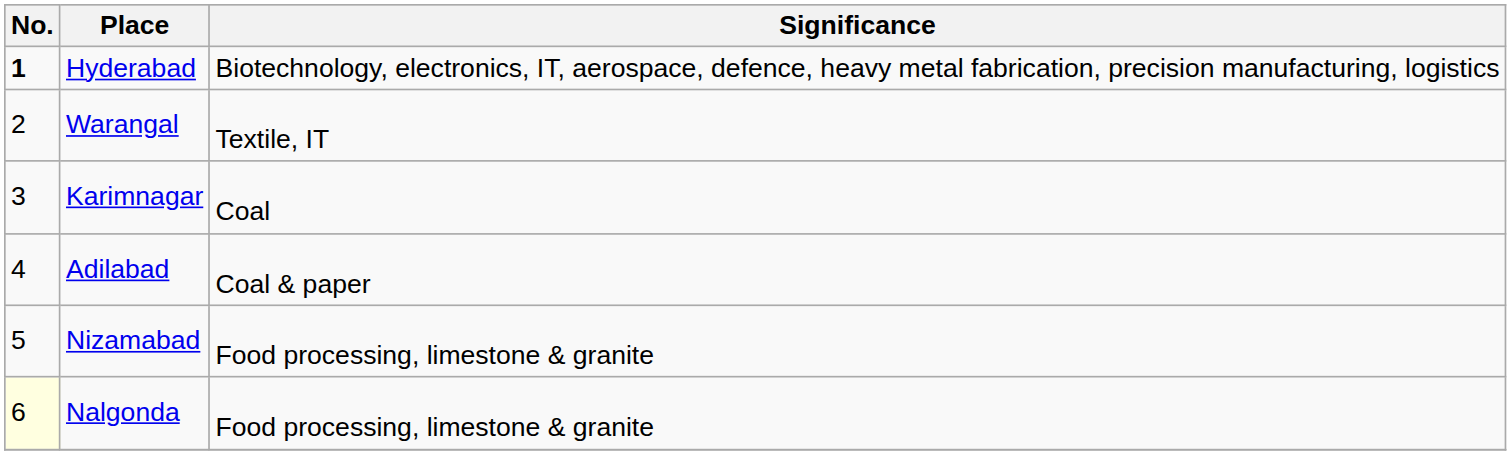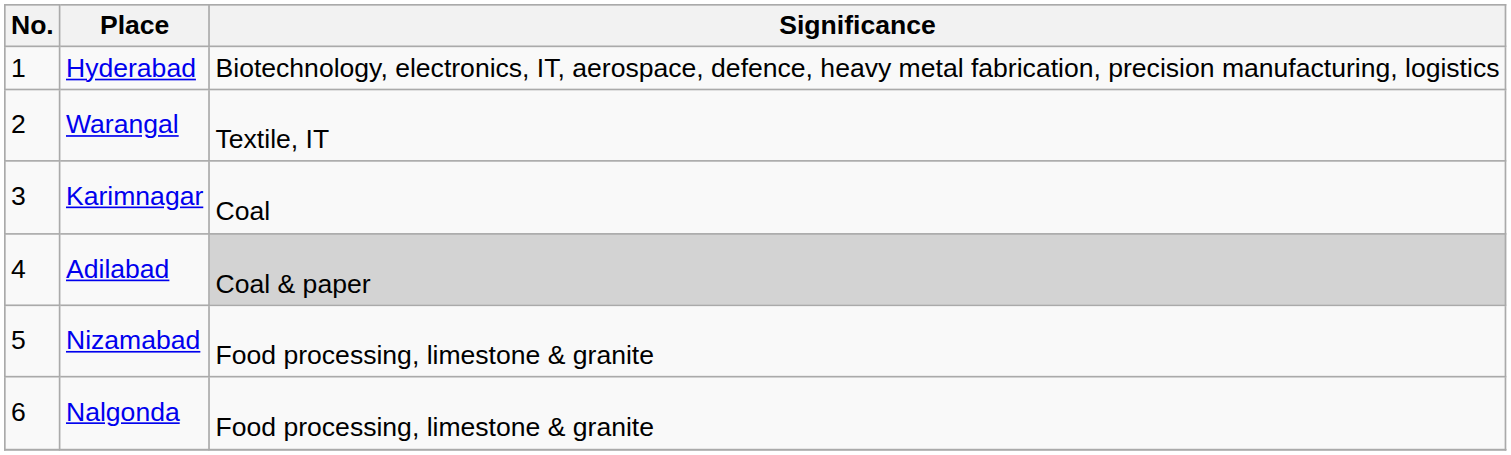(18, 67) bold -> (18, 67) normal
(293, 283) no background -> (293, 283) lightgrey background
(18, 412) lightyellow background -> (18, 412) no background
